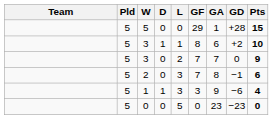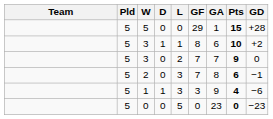columns swapped: (237, 12) <-> (258, 12)
